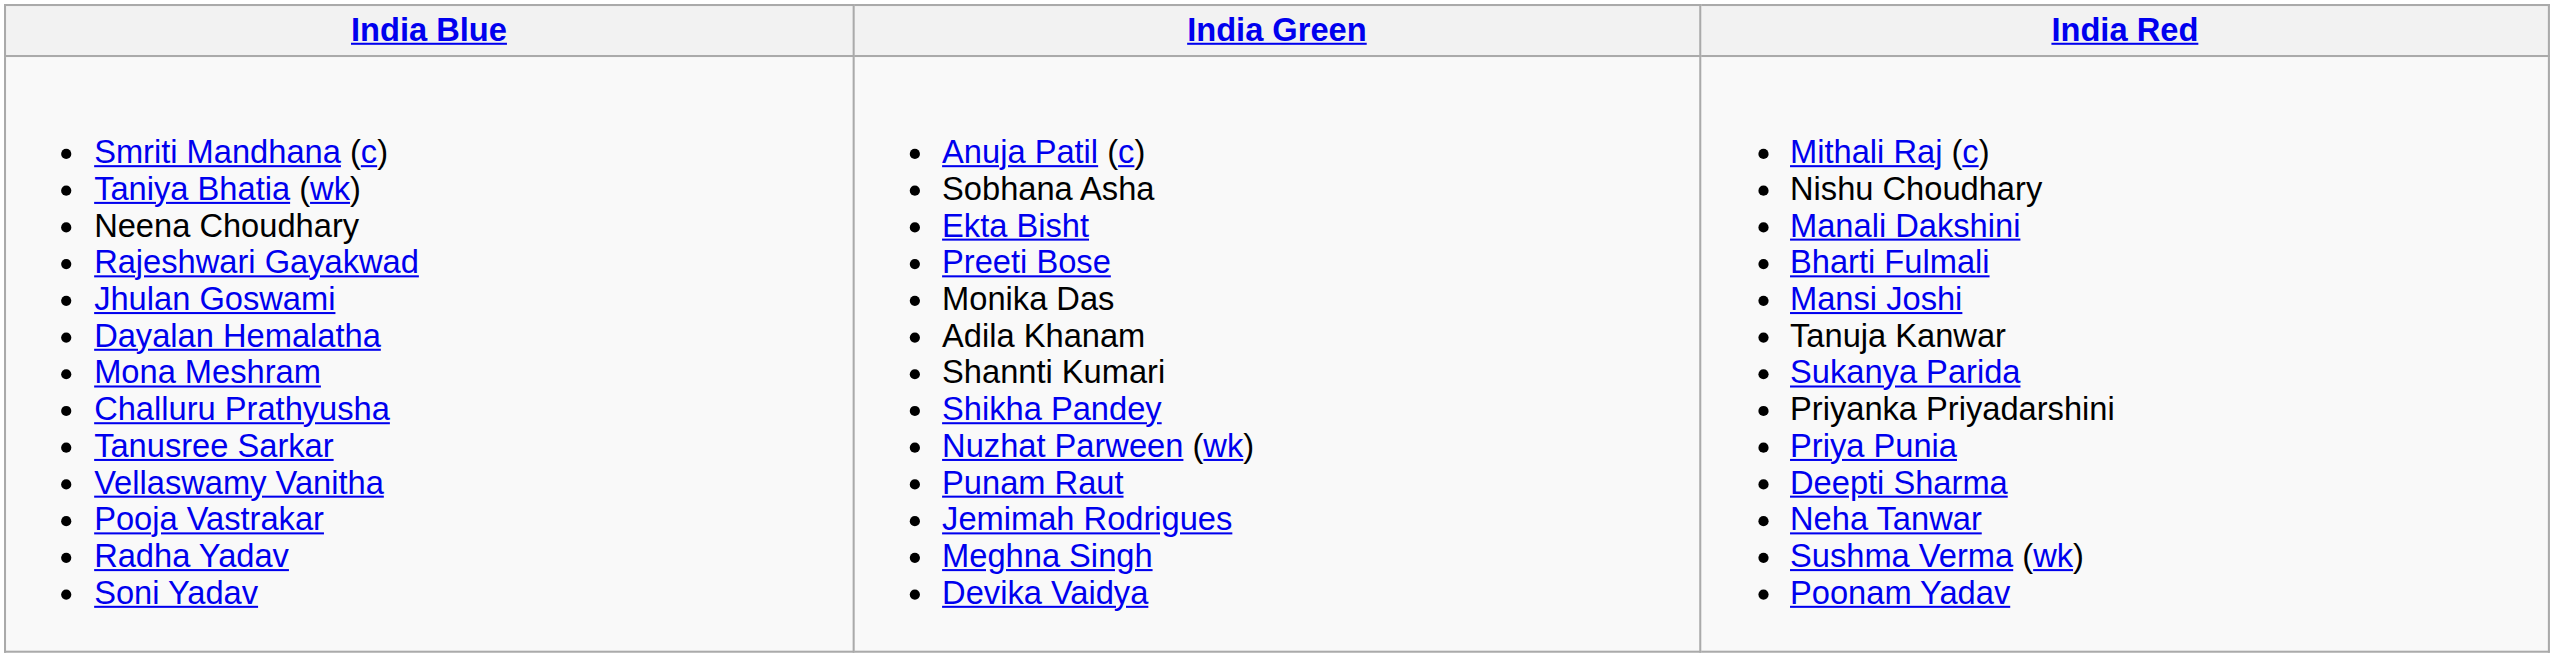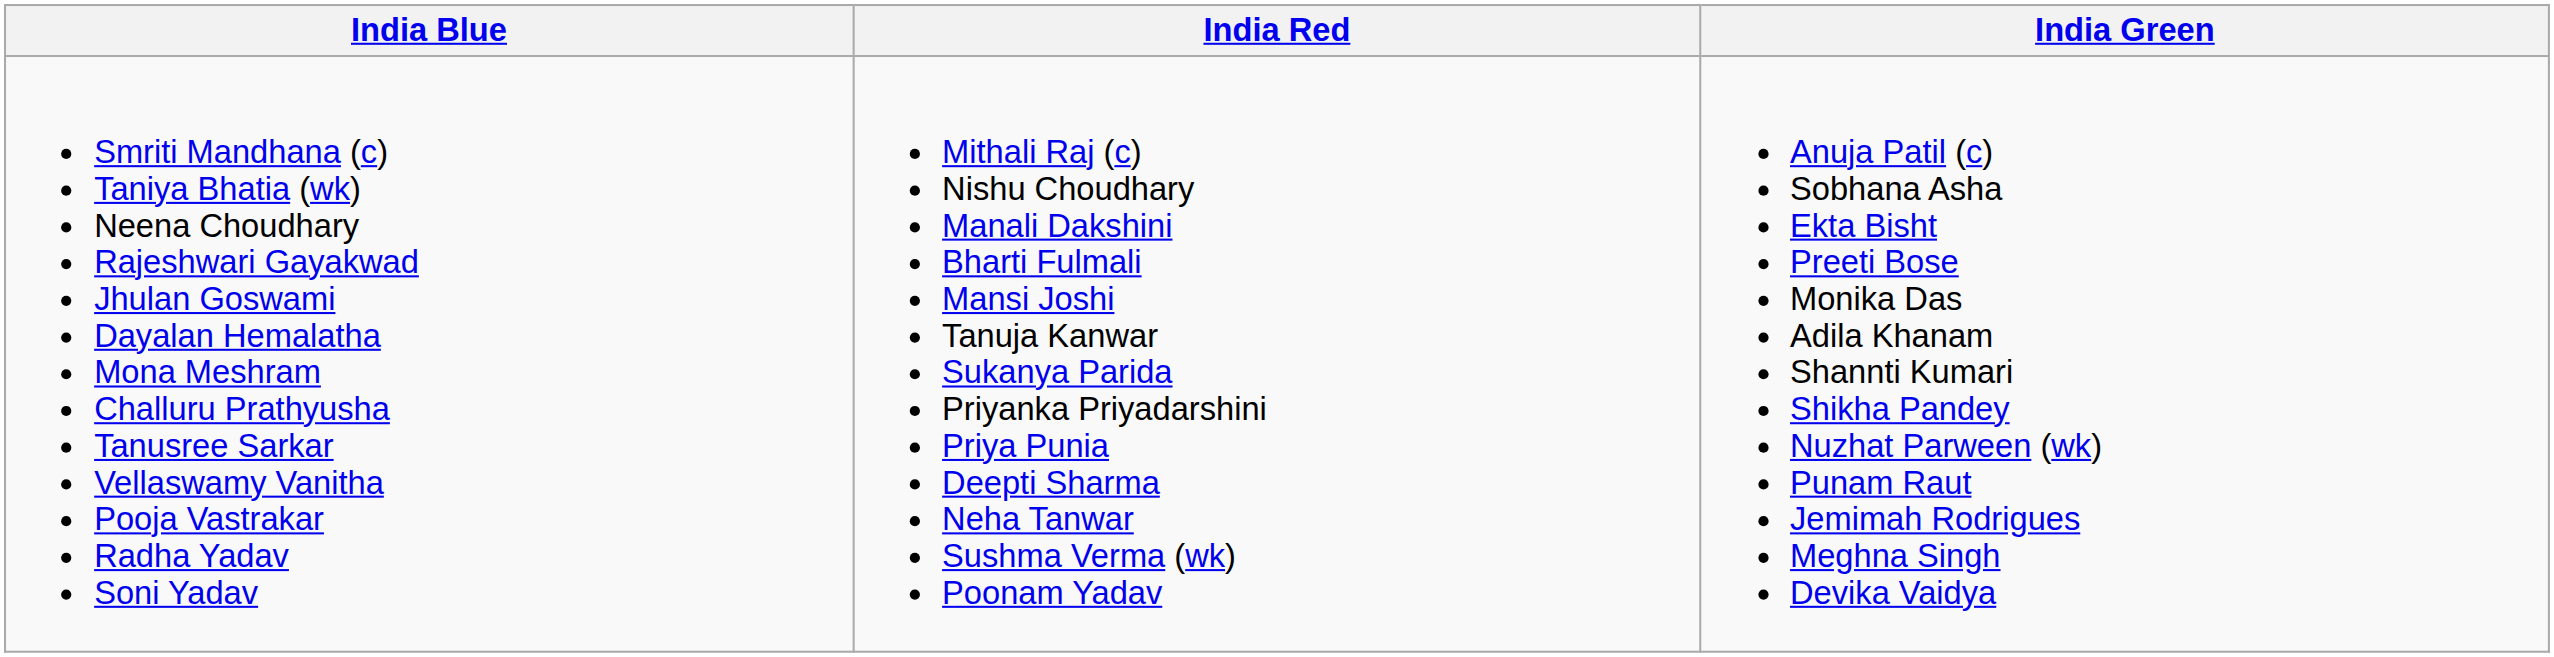columns swapped: (1277, 30) <-> (2125, 30)
